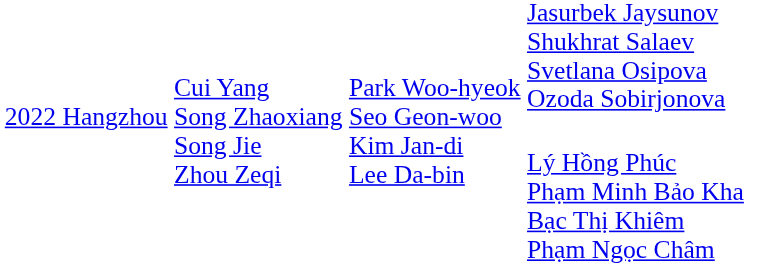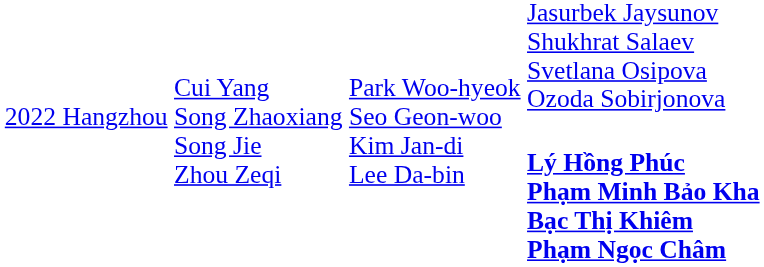(635, 206) normal -> (643, 206) bold
